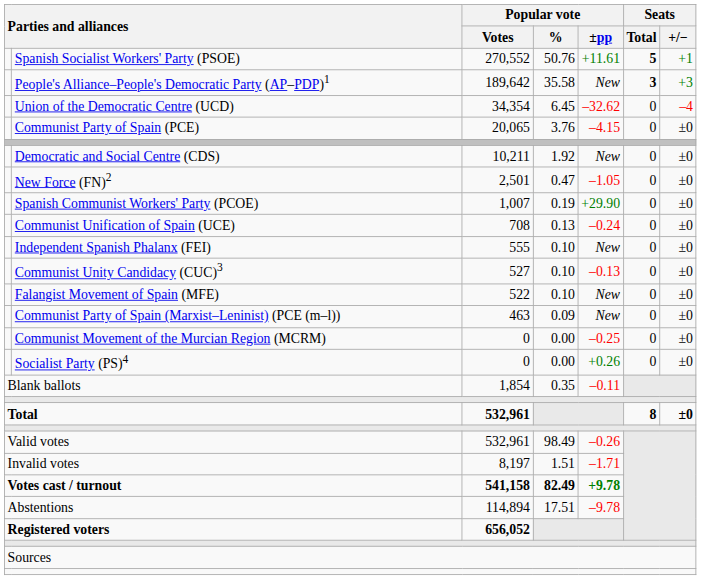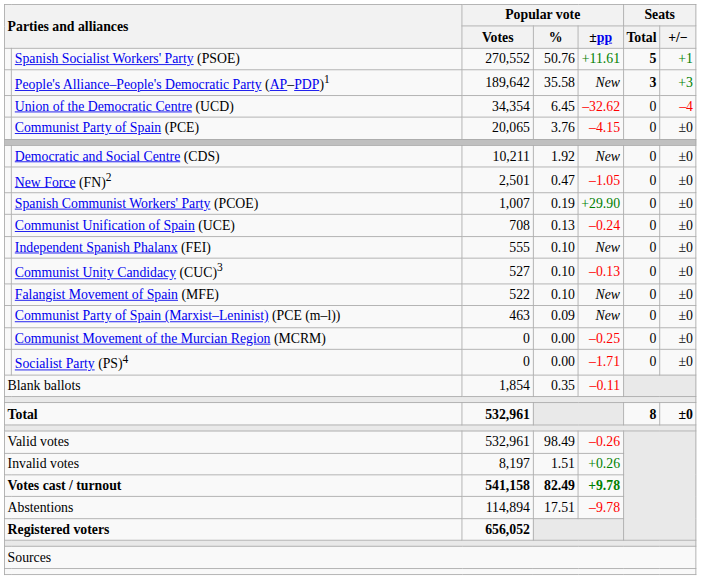(604, 362) +0.26 -> (605, 362) –1.71
(605, 463) –1.71 -> (604, 463) +0.26
